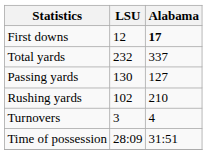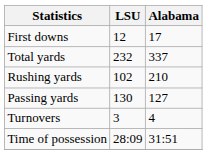(155, 36) bold -> (155, 36) normal
rows swapped: (45, 97) <-> (43, 77)
